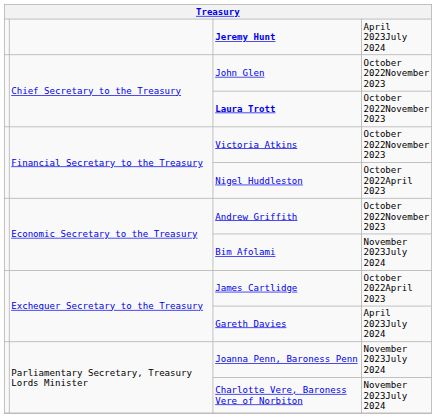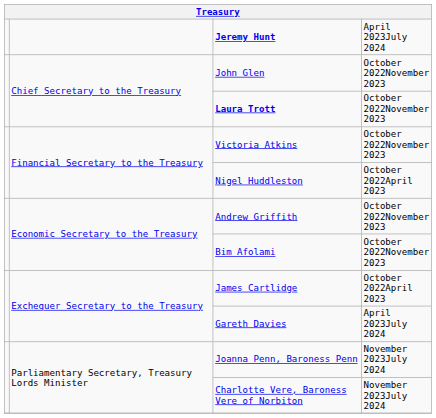(385, 252) November 2023July 2024 -> (396, 252) October 2022November 2023
